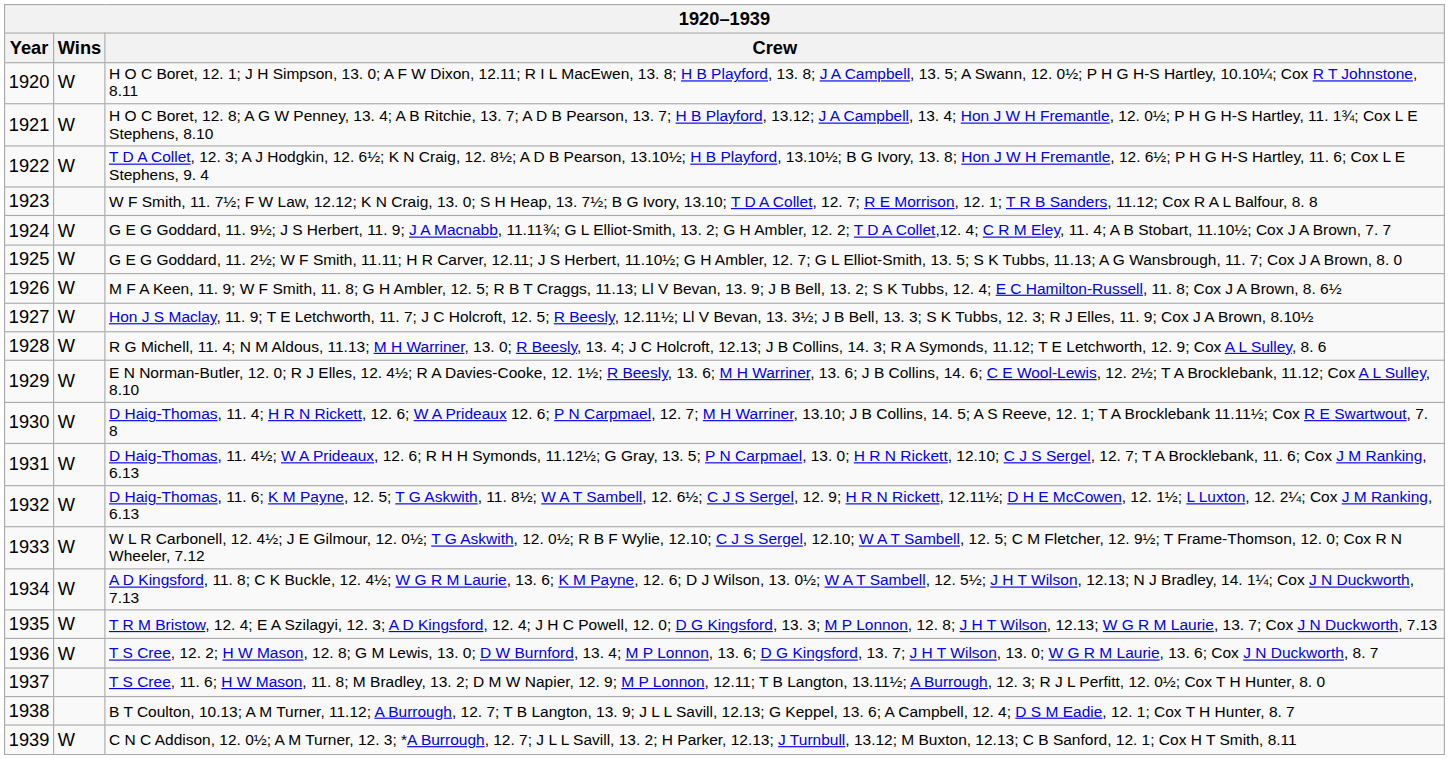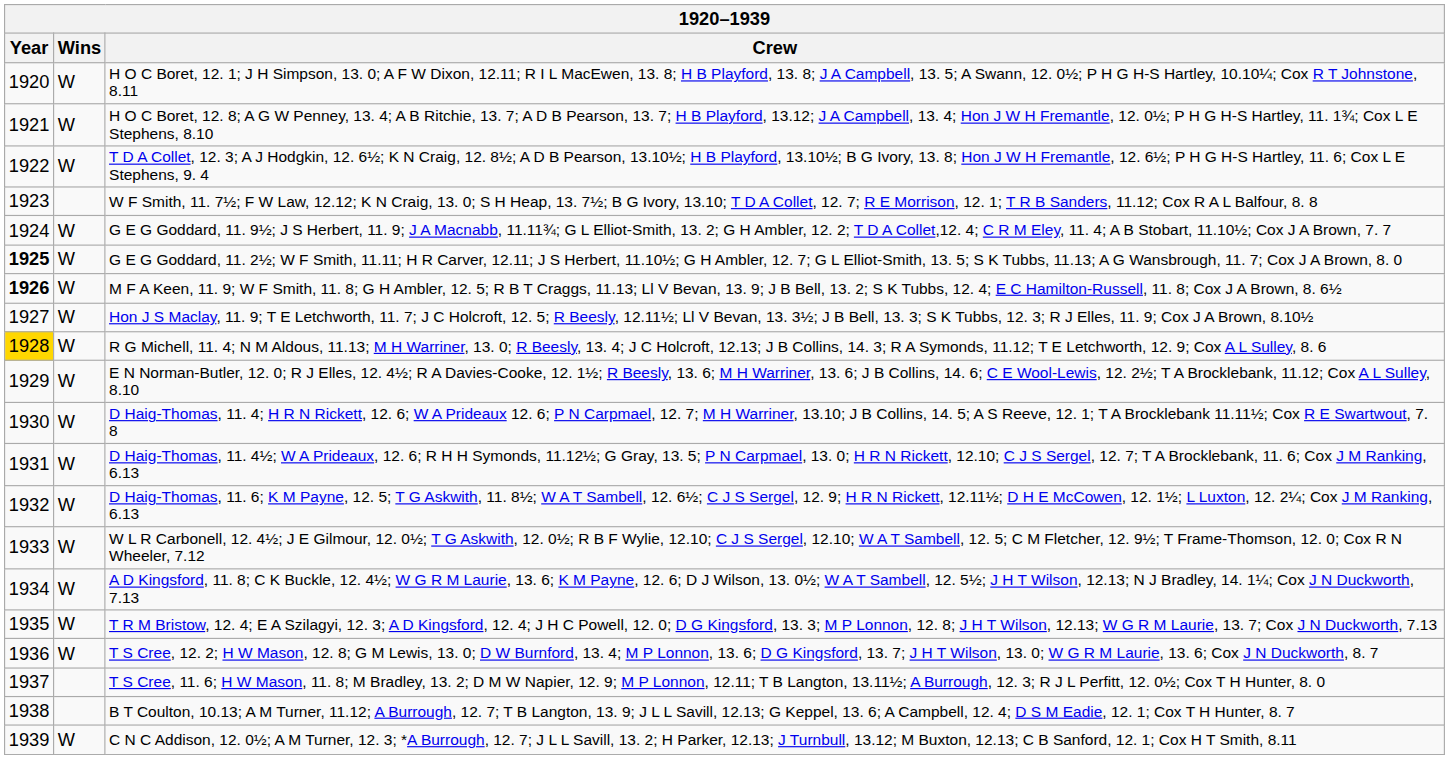(29, 259) normal -> (29, 259) bold
(29, 288) normal -> (29, 288) bold
(29, 346) no background -> (29, 346) gold background
